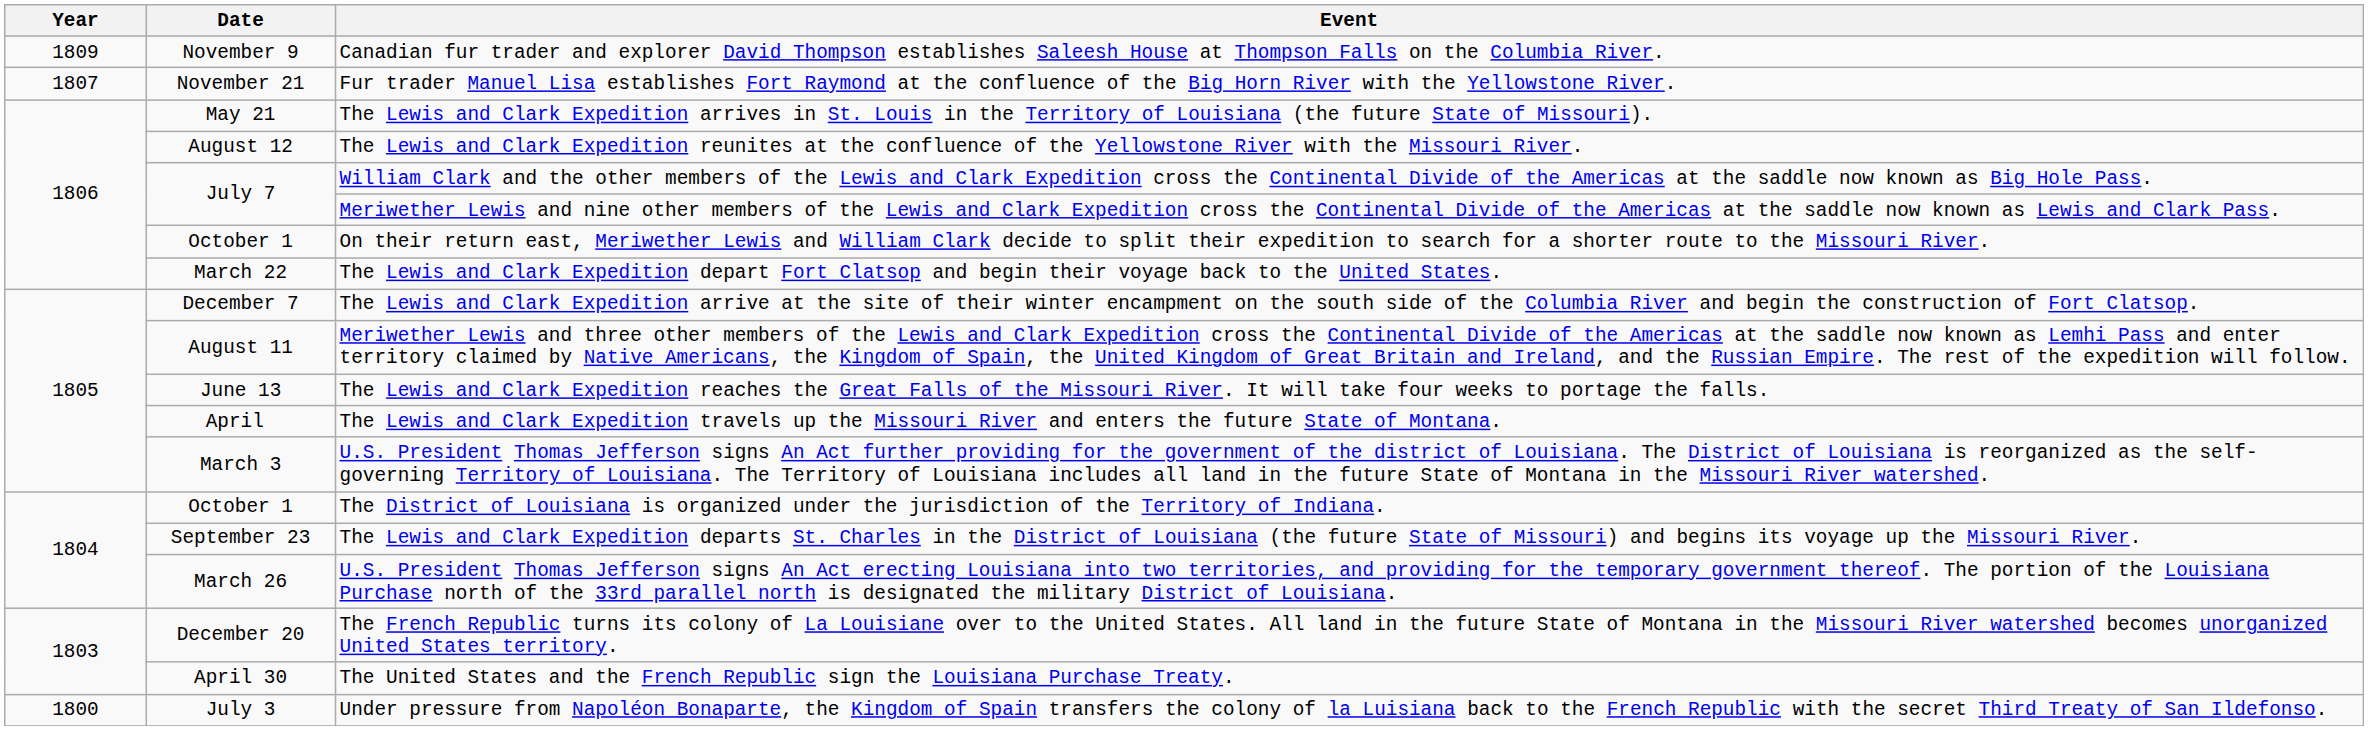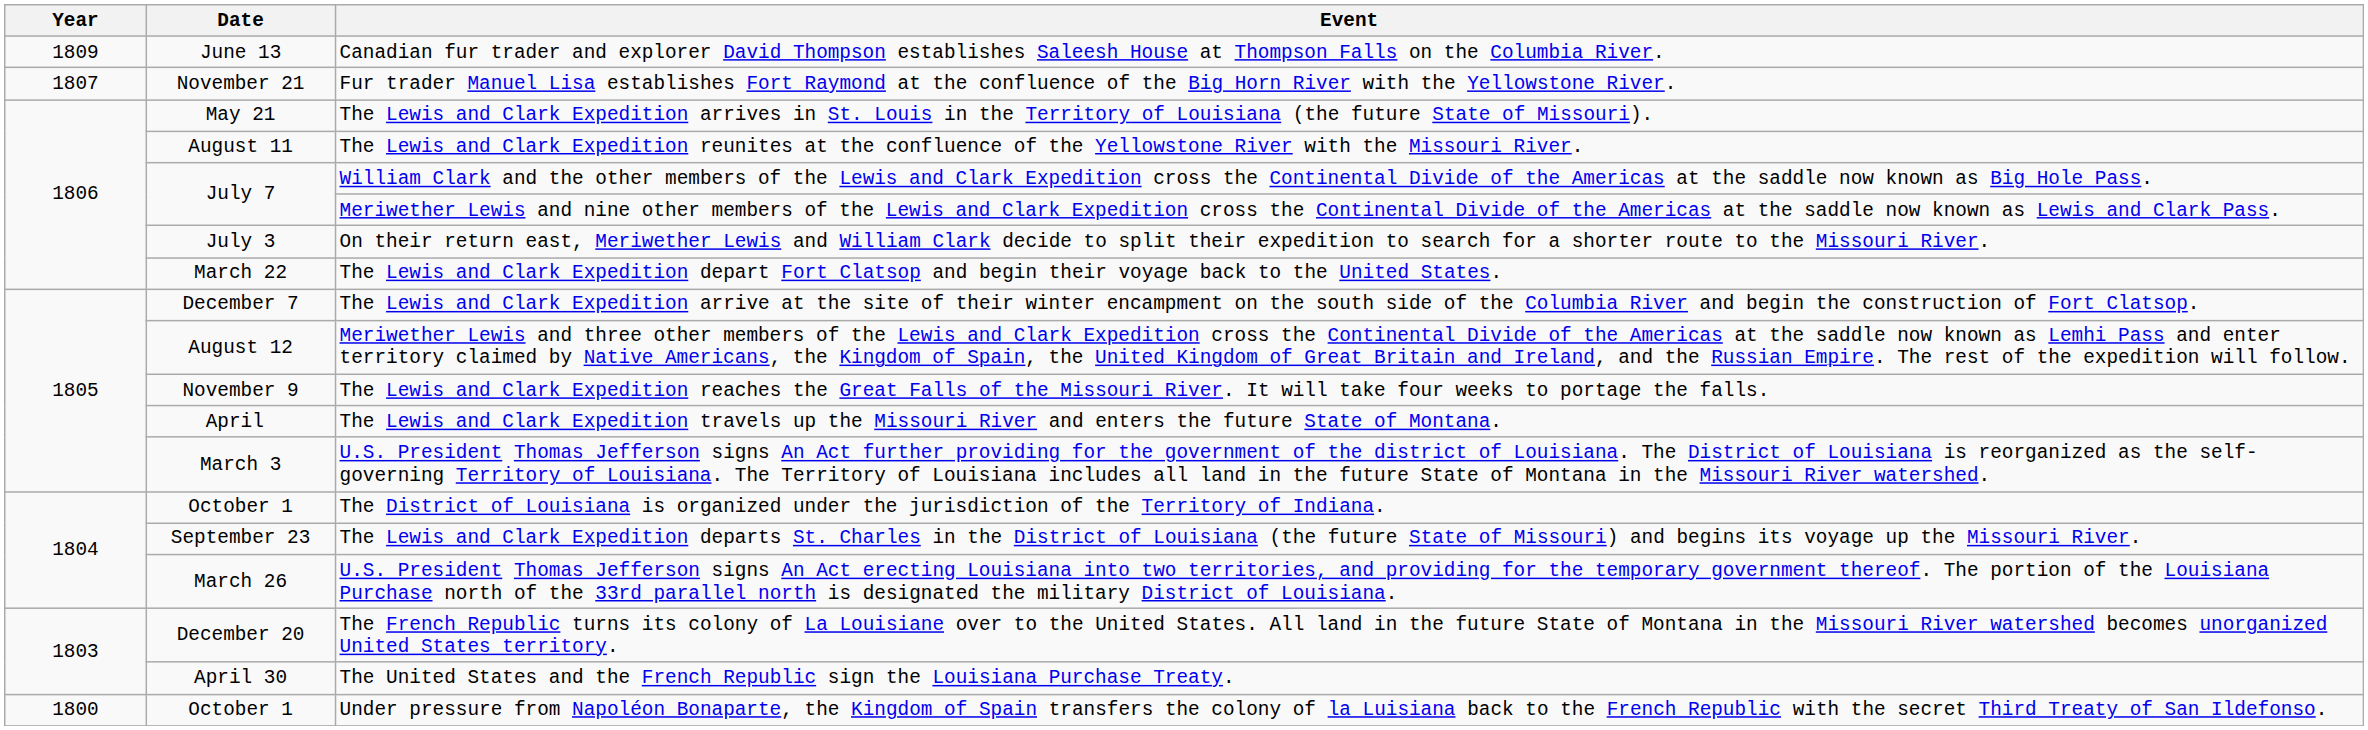(241, 52) November 9 -> (241, 52) June 13
(241, 147) August 12 -> (241, 147) August 11
(241, 242) October 1 -> (241, 242) July 3
(241, 347) August 11 -> (241, 347) August 12
(241, 390) June 13 -> (241, 390) November 9
(241, 710) July 3 -> (241, 710) October 1
